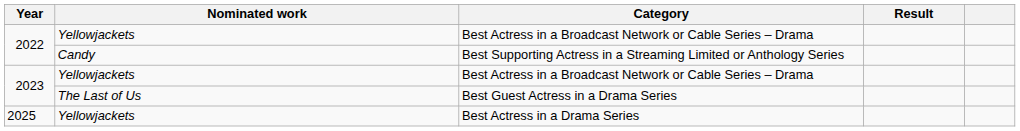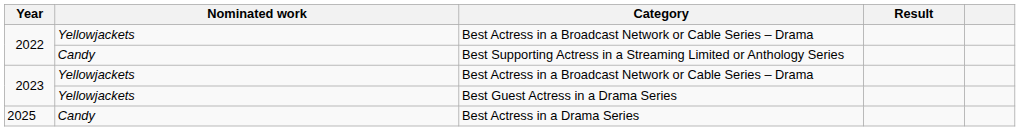(99, 95) The Last of Us -> (96, 95) Yellowjackets
(96, 116) Yellowjackets -> (76, 116) Candy
